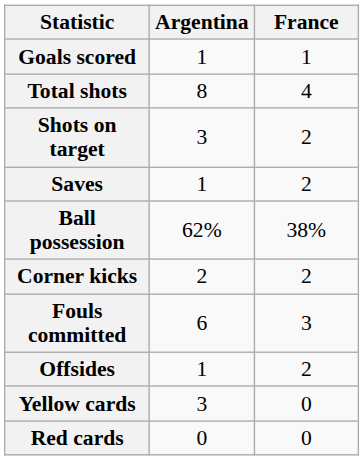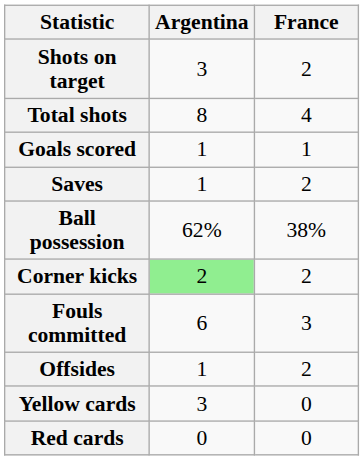rows swapped: (77, 56) <-> (77, 137)
(202, 276) no background -> (202, 276) lightgreen background
